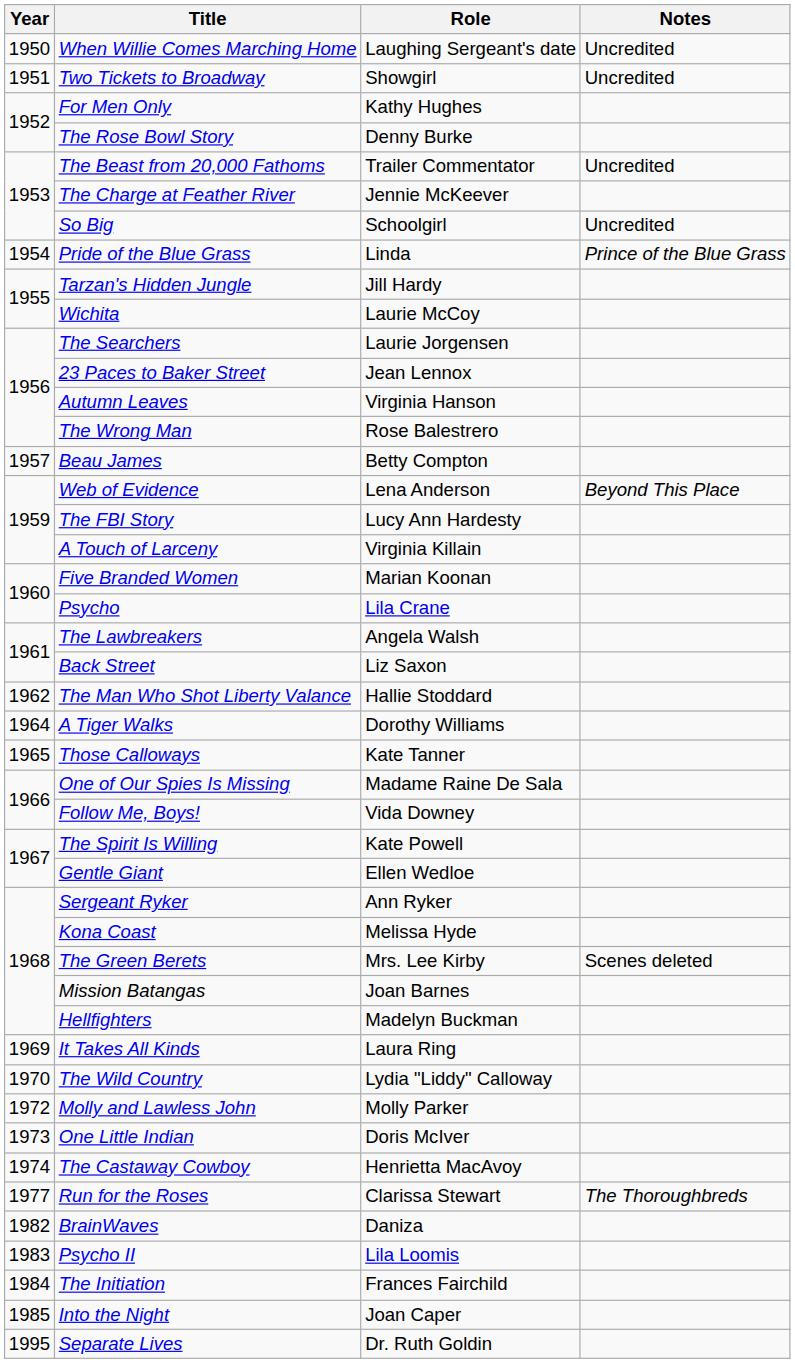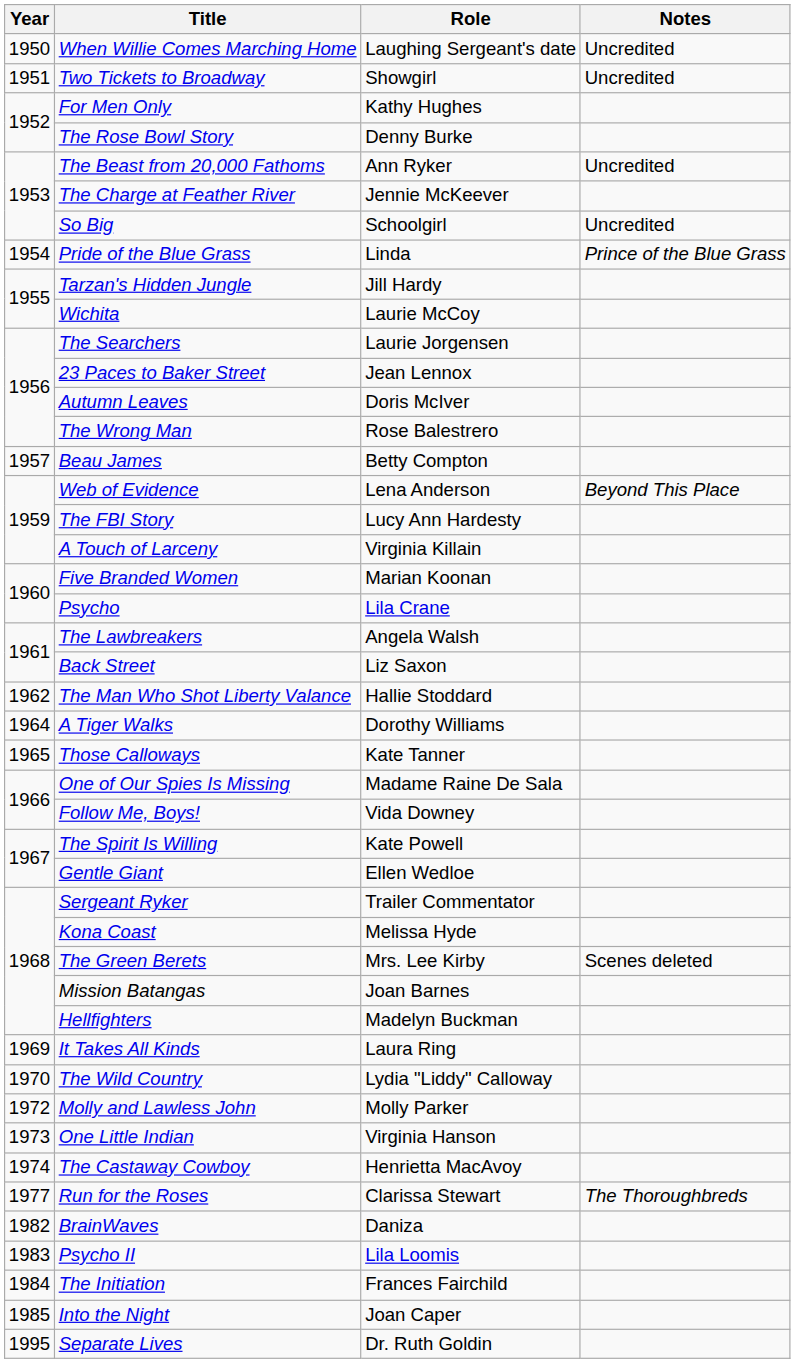(450, 166) Trailer Commentator -> (409, 166) Ann Ryker
(431, 401) Virginia Hanson -> (417, 401) Doris McIver
(409, 902) Ann Ryker -> (450, 902) Trailer Commentator
(417, 1137) Doris McIver -> (431, 1137) Virginia Hanson
